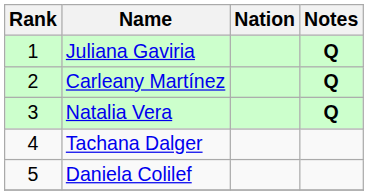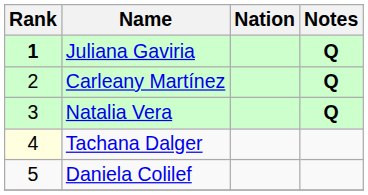(33, 50) normal -> (33, 50) bold
(33, 143) no background -> (33, 143) lightyellow background
